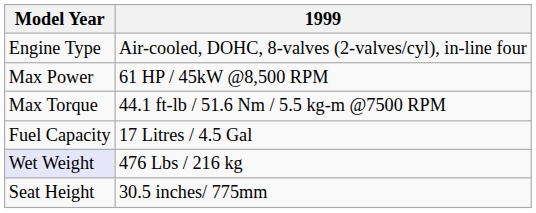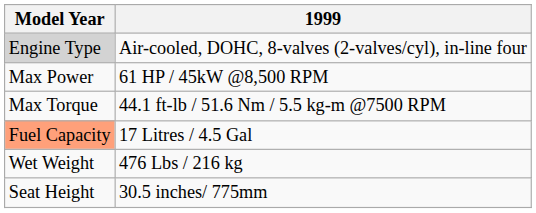(55, 47) no background -> (55, 47) lightgrey background
(60, 134) no background -> (60, 134) lightsalmon background
(51, 163) lavender background -> (51, 163) no background
